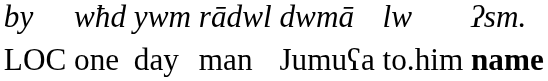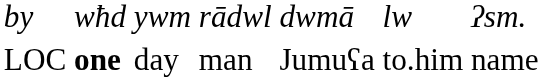(97, 59) normal -> (97, 59) bold
(507, 59) bold -> (505, 59) normal
